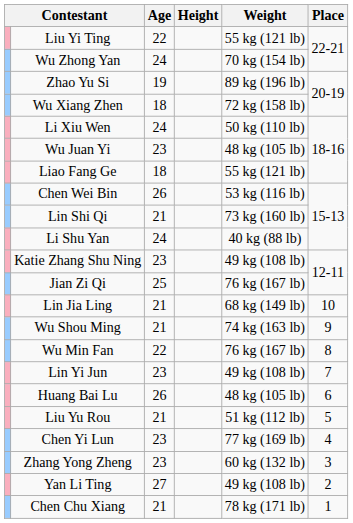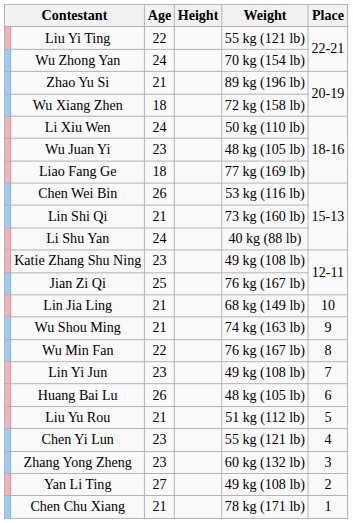(159, 82) 19 -> (159, 82) 21
(265, 171) 55 kg (121 lb) -> (265, 171) 77 kg (169 lb)
(265, 439) 77 kg (169 lb) -> (265, 439) 55 kg (121 lb)
